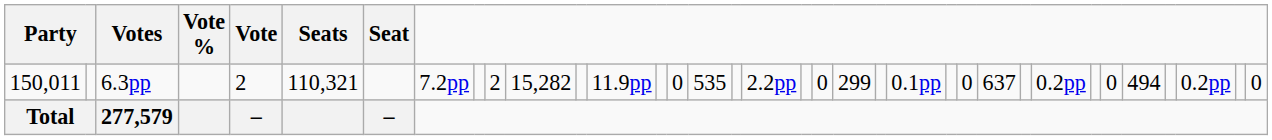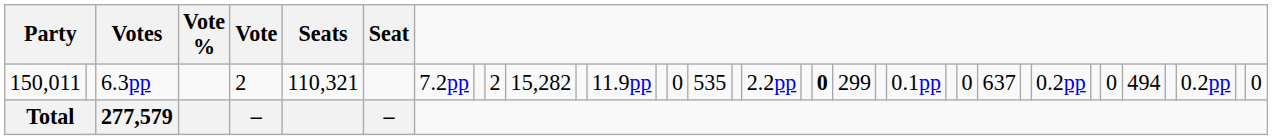(822, 81) normal -> (822, 81) bold
